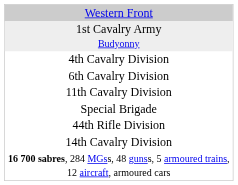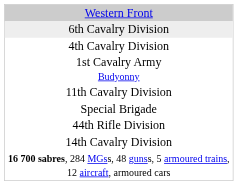(119, 36) 1st Cavalry Army Budyonny -> (119, 29) 6th Cavalry Division
(119, 76) 6th Cavalry Division -> (119, 69) 1st Cavalry Army Budyonny
